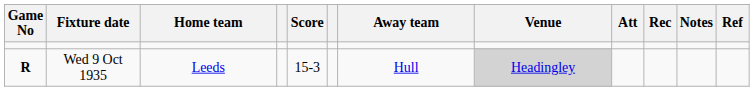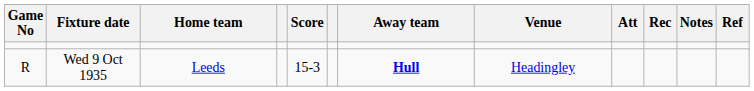(25, 67) bold -> (25, 67) normal
(406, 67) normal -> (406, 67) bold
(543, 67) lightgrey background -> (543, 67) no background
